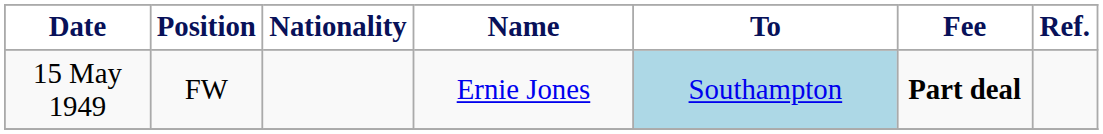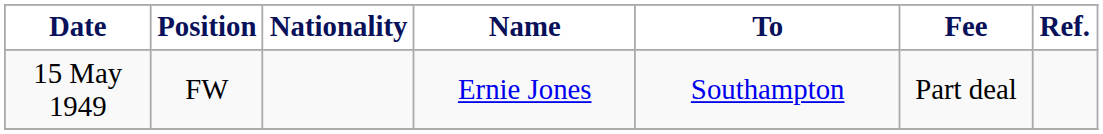(765, 89) lightblue background -> (768, 89) no background
(965, 89) bold -> (966, 89) normal
